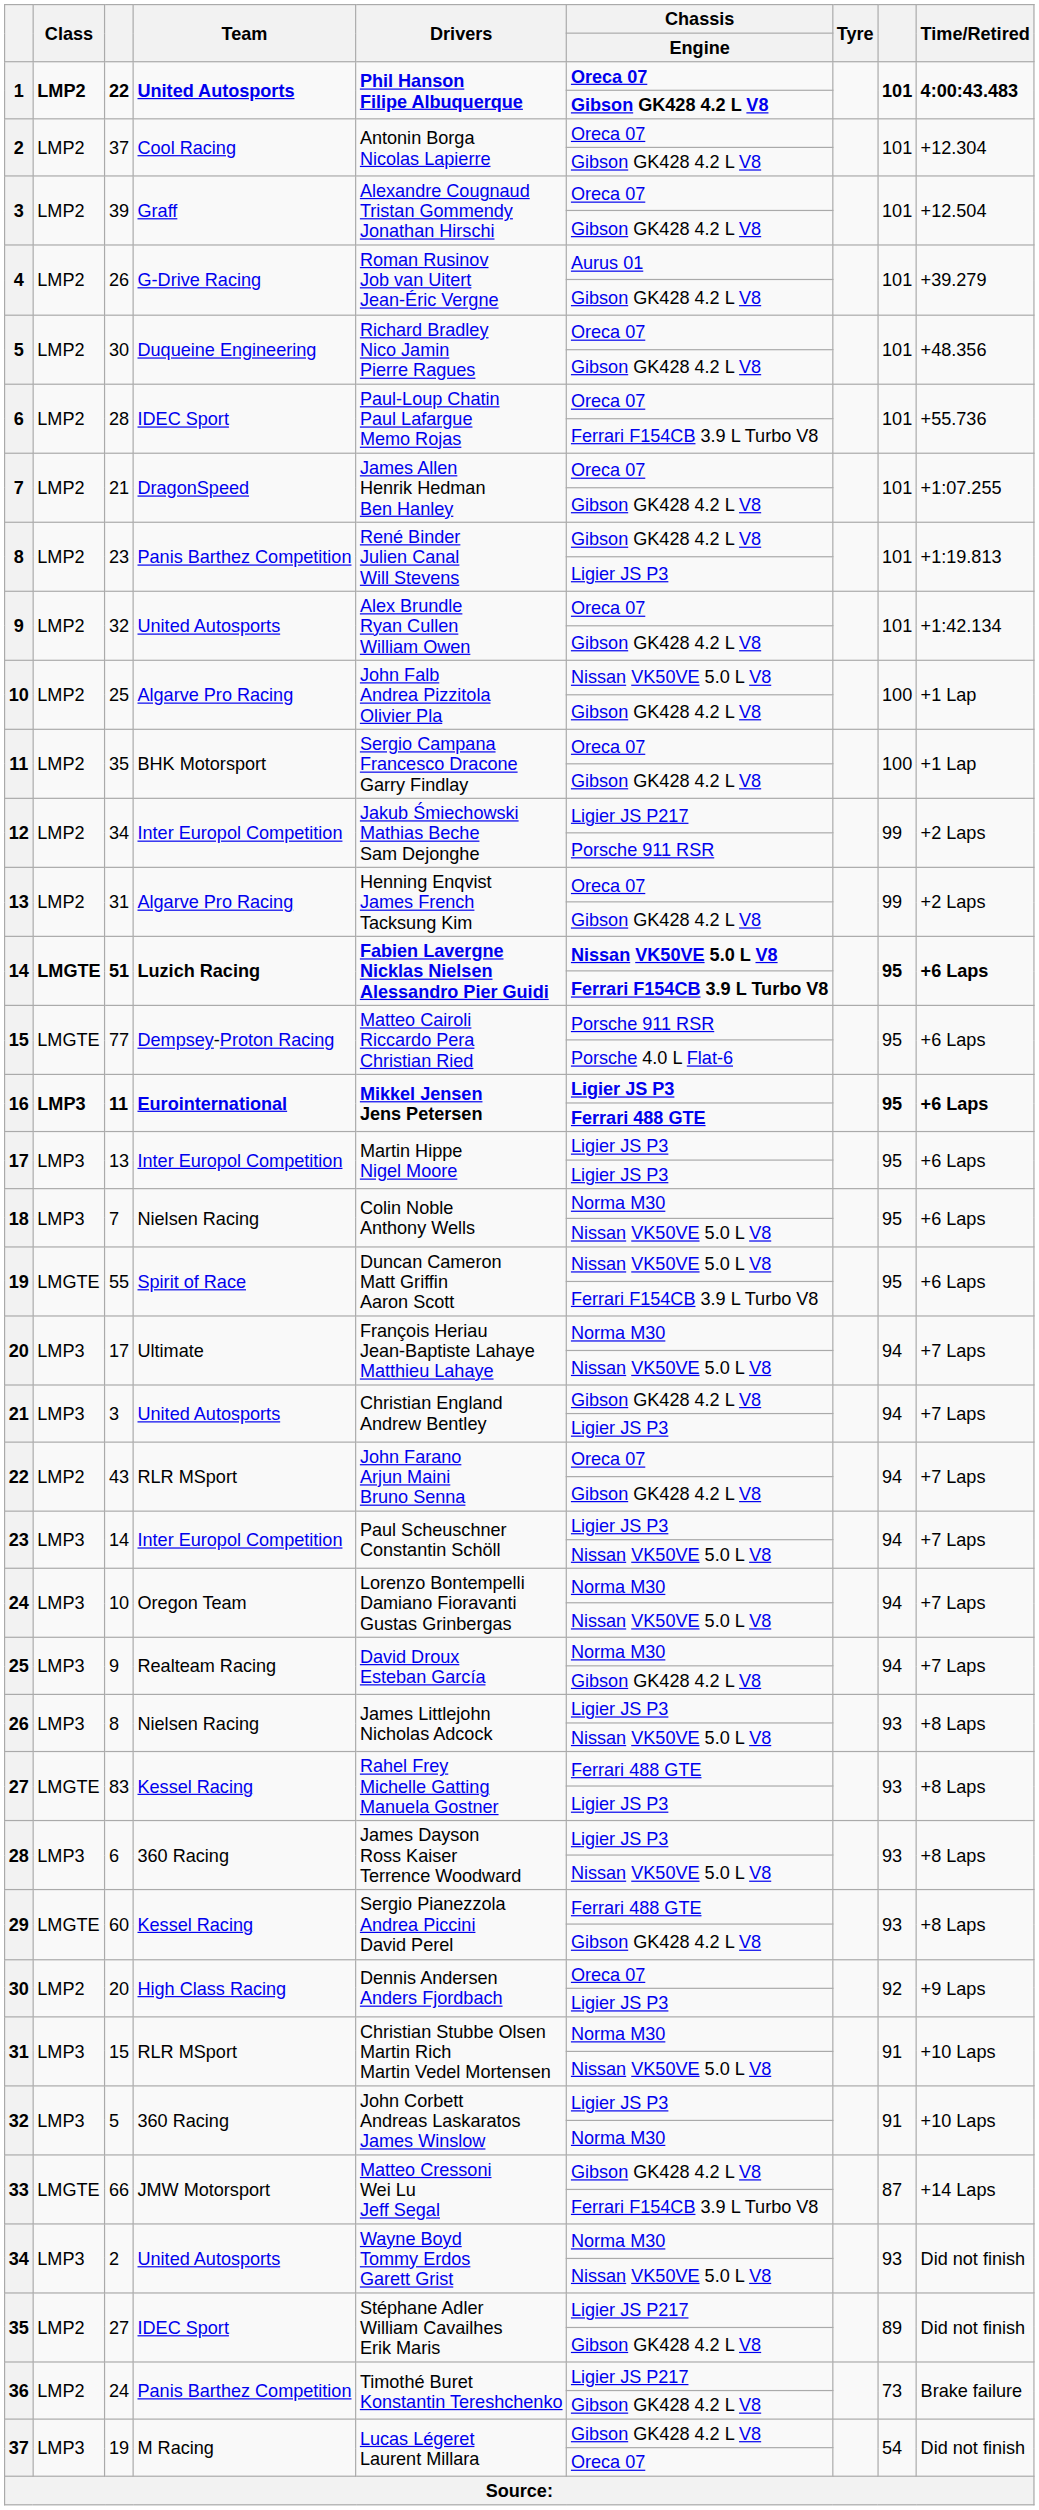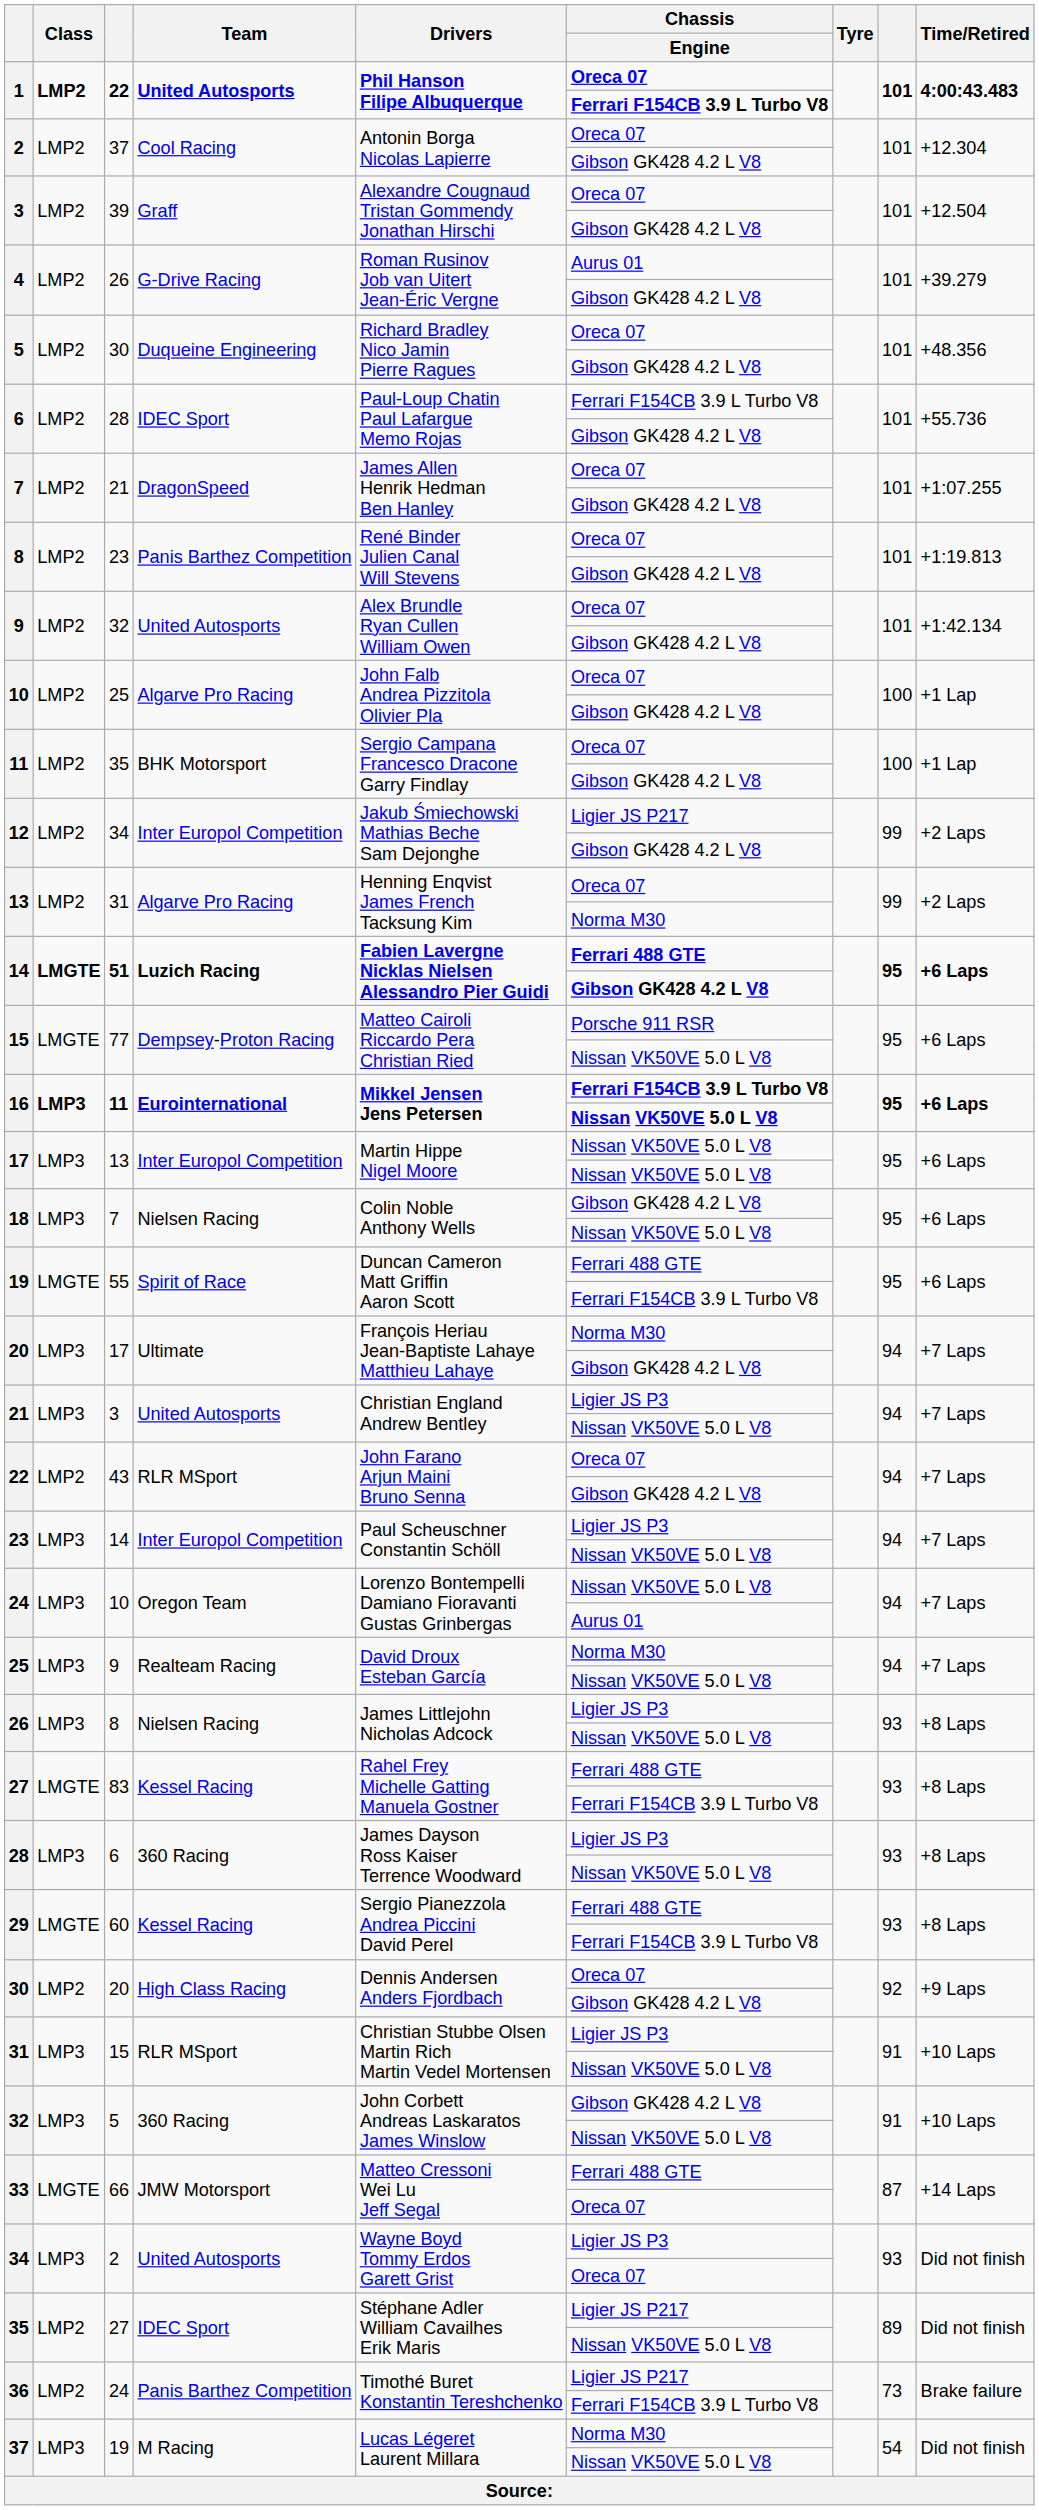(670, 105) Gibson GK428 4.2 L V8 -> (700, 105) Ferrari F154CB 3.9 L Turbo V8
(608, 401) Oreca 07 -> (695, 401) Ferrari F154CB 3.9 L Turbo V8
(695, 436) Ferrari F154CB 3.9 L Turbo V8 -> (666, 436) Gibson GK428 4.2 L V8
(666, 539) Gibson GK428 4.2 L V8 -> (608, 539) Oreca 07
(620, 574) Ligier JS P3 -> (666, 574) Gibson GK428 4.2 L V8
(671, 678) Nissan VK50VE 5.0 L V8 -> (608, 678) Oreca 07
(643, 850) Porsche 911 RSR -> (666, 850) Gibson GK428 4.2 L V8
(666, 919) Gibson GK428 4.2 L V8 -> (618, 919) Norma M30
(674, 954) Nissan VK50VE 5.0 L V8 -> (638, 954) Ferrari 488 GTE
(700, 988) Ferrari F154CB 3.9 L Turbo V8 -> (670, 988) Gibson GK428 4.2 L V8
(652, 1058) Porsche 4.0 L Flat-6 -> (671, 1058) Nissan VK50VE 5.0 L V8
(623, 1089) Ligier JS P3 -> (700, 1089) Ferrari F154CB 3.9 L Turbo V8
(638, 1118) Ferrari 488 GTE -> (674, 1118) Nissan VK50VE 5.0 L V8
(620, 1146) Ligier JS P3 -> (671, 1146) Nissan VK50VE 5.0 L V8
(620, 1175) Ligier JS P3 -> (671, 1175) Nissan VK50VE 5.0 L V8
(618, 1204) Norma M30 -> (666, 1204) Gibson GK428 4.2 L V8
(671, 1264) Nissan VK50VE 5.0 L V8 -> (636, 1264) Ferrari 488 GTE
(671, 1368) Nissan VK50VE 5.0 L V8 -> (666, 1368) Gibson GK428 4.2 L V8
(666, 1399) Gibson GK428 4.2 L V8 -> (620, 1399) Ligier JS P3
(620, 1428) Ligier JS P3 -> (671, 1428) Nissan VK50VE 5.0 L V8
(618, 1586) Norma M30 -> (671, 1586) Nissan VK50VE 5.0 L V8
(671, 1620) Nissan VK50VE 5.0 L V8 -> (607, 1620) Aurus 01
(666, 1680) Gibson GK428 4.2 L V8 -> (671, 1680) Nissan VK50VE 5.0 L V8
(620, 1804) Ligier JS P3 -> (695, 1804) Ferrari F154CB 3.9 L Turbo V8
(666, 1942) Gibson GK428 4.2 L V8 -> (695, 1942) Ferrari F154CB 3.9 L Turbo V8
(620, 2002) Ligier JS P3 -> (666, 2002) Gibson GK428 4.2 L V8
(618, 2034) Norma M30 -> (620, 2034) Ligier JS P3
(620, 2103) Ligier JS P3 -> (666, 2103) Gibson GK428 4.2 L V8
(618, 2138) Norma M30 -> (671, 2138) Nissan VK50VE 5.0 L V8
(666, 2172) Gibson GK428 4.2 L V8 -> (636, 2172) Ferrari 488 GTE
(695, 2207) Ferrari F154CB 3.9 L Turbo V8 -> (608, 2207) Oreca 07
(618, 2241) Norma M30 -> (620, 2241) Ligier JS P3
(671, 2276) Nissan VK50VE 5.0 L V8 -> (608, 2276) Oreca 07
(666, 2345) Gibson GK428 4.2 L V8 -> (671, 2345) Nissan VK50VE 5.0 L V8
(666, 2405) Gibson GK428 4.2 L V8 -> (695, 2405) Ferrari F154CB 3.9 L Turbo V8
(666, 2434) Gibson GK428 4.2 L V8 -> (618, 2434) Norma M30
(608, 2462) Oreca 07 -> (671, 2462) Nissan VK50VE 5.0 L V8
